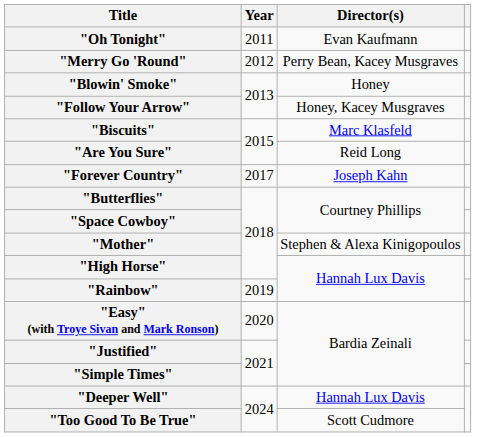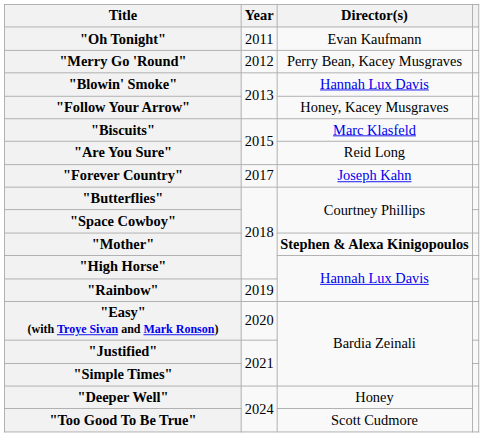(370, 84) Honey -> (374, 84) Hannah Lux Davis
(370, 244) normal -> (374, 244) bold
(370, 397) Hannah Lux Davis -> (374, 397) Honey
